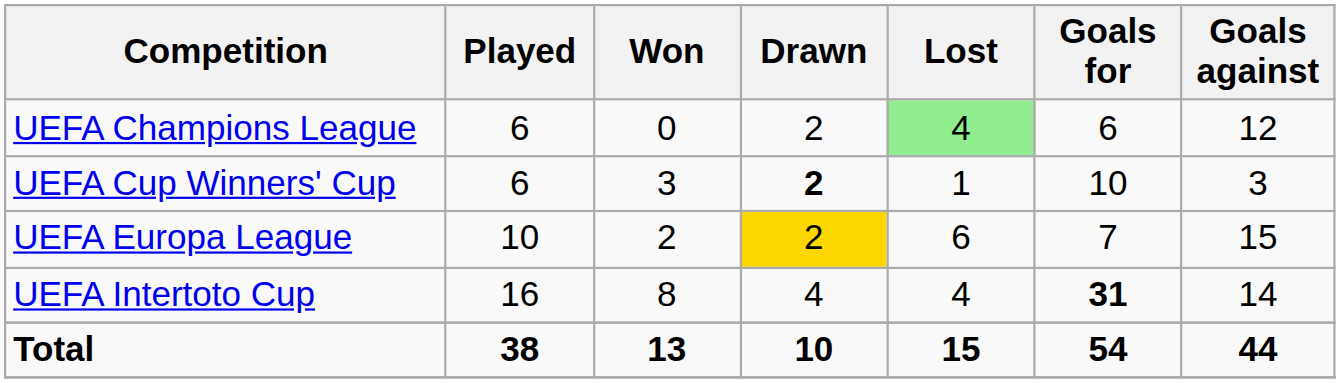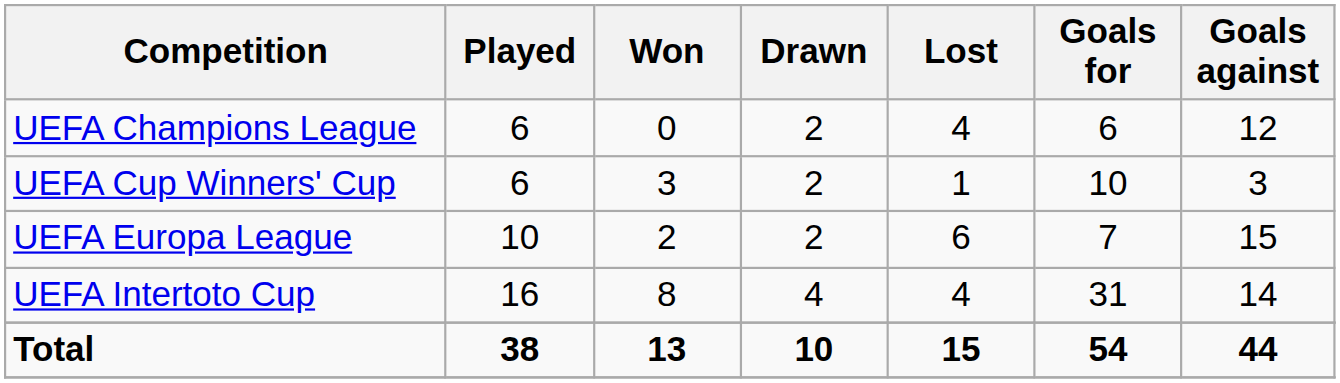(961, 127) lightgreen background -> (961, 127) no background
(814, 182) bold -> (814, 182) normal
(814, 238) gold background -> (814, 238) no background
(1108, 293) bold -> (1108, 293) normal
